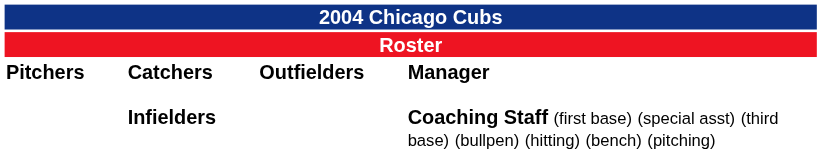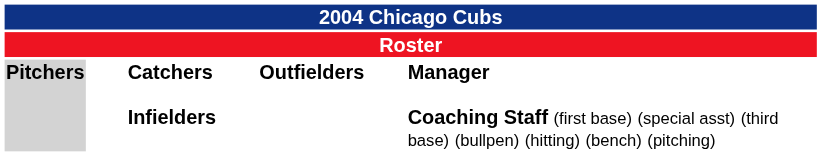(45, 72) no background -> (45, 72) lightgrey background
